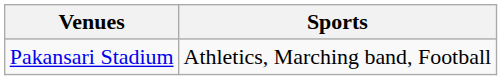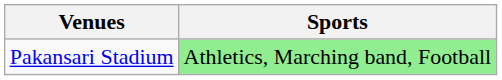(337, 56) no background -> (337, 56) lightgreen background
